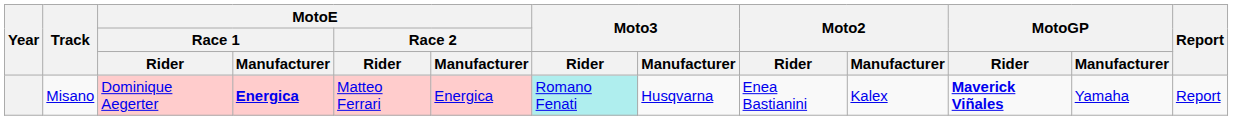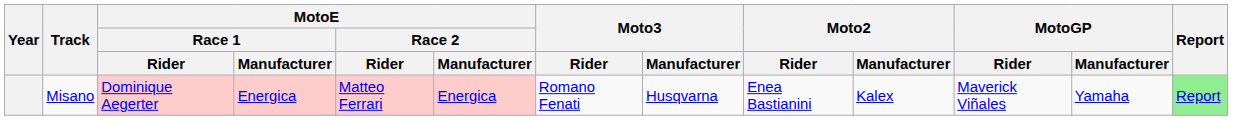(267, 96) bold -> (267, 96) normal
(564, 96) paleturquoise background -> (567, 96) no background
(984, 96) bold -> (987, 96) normal
(1198, 96) no background -> (1198, 96) lightgreen background
